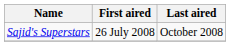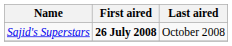(125, 31) normal -> (126, 31) bold
